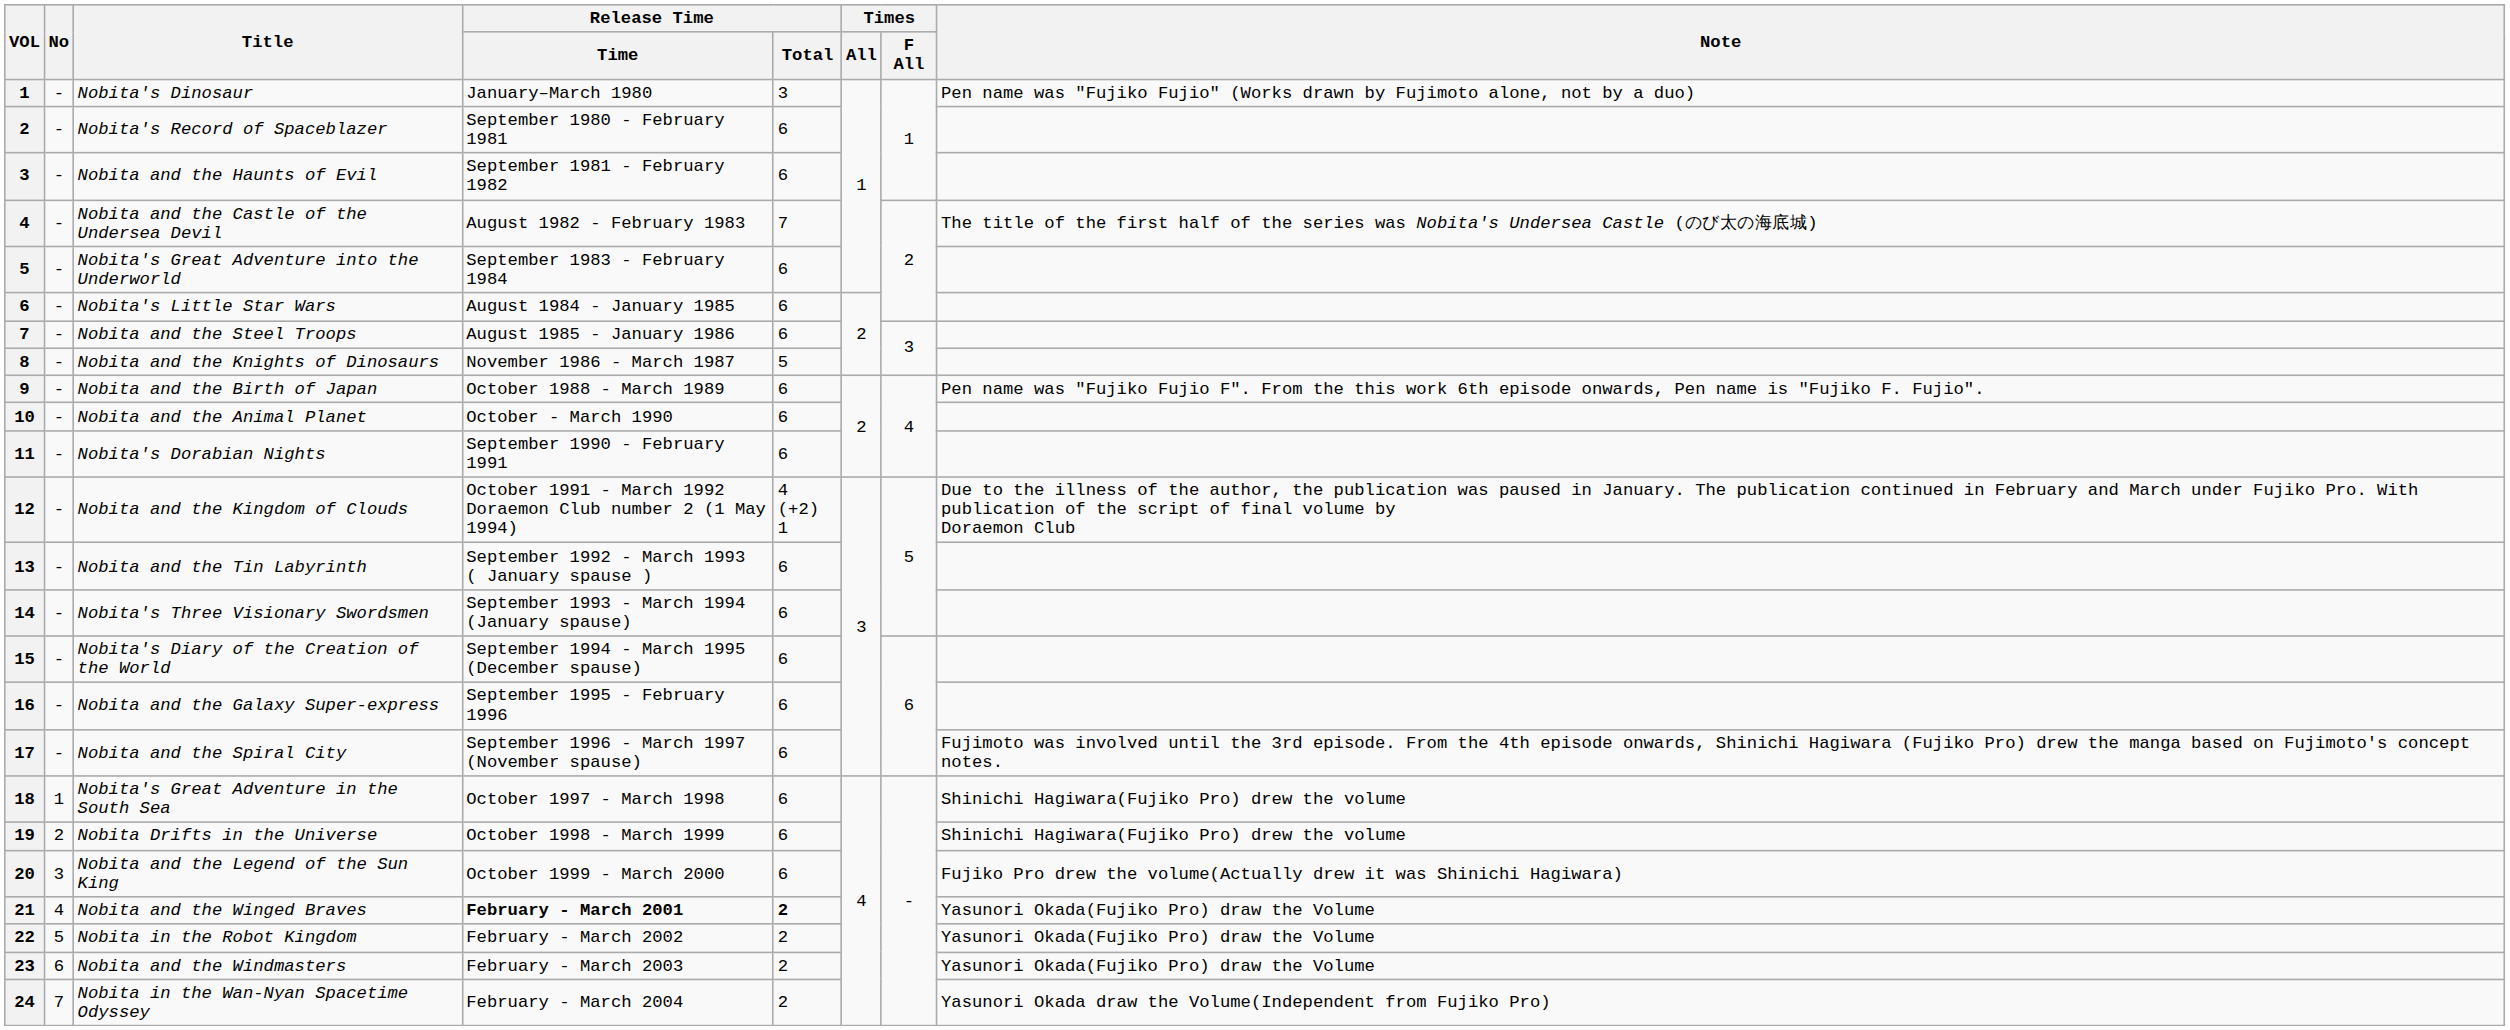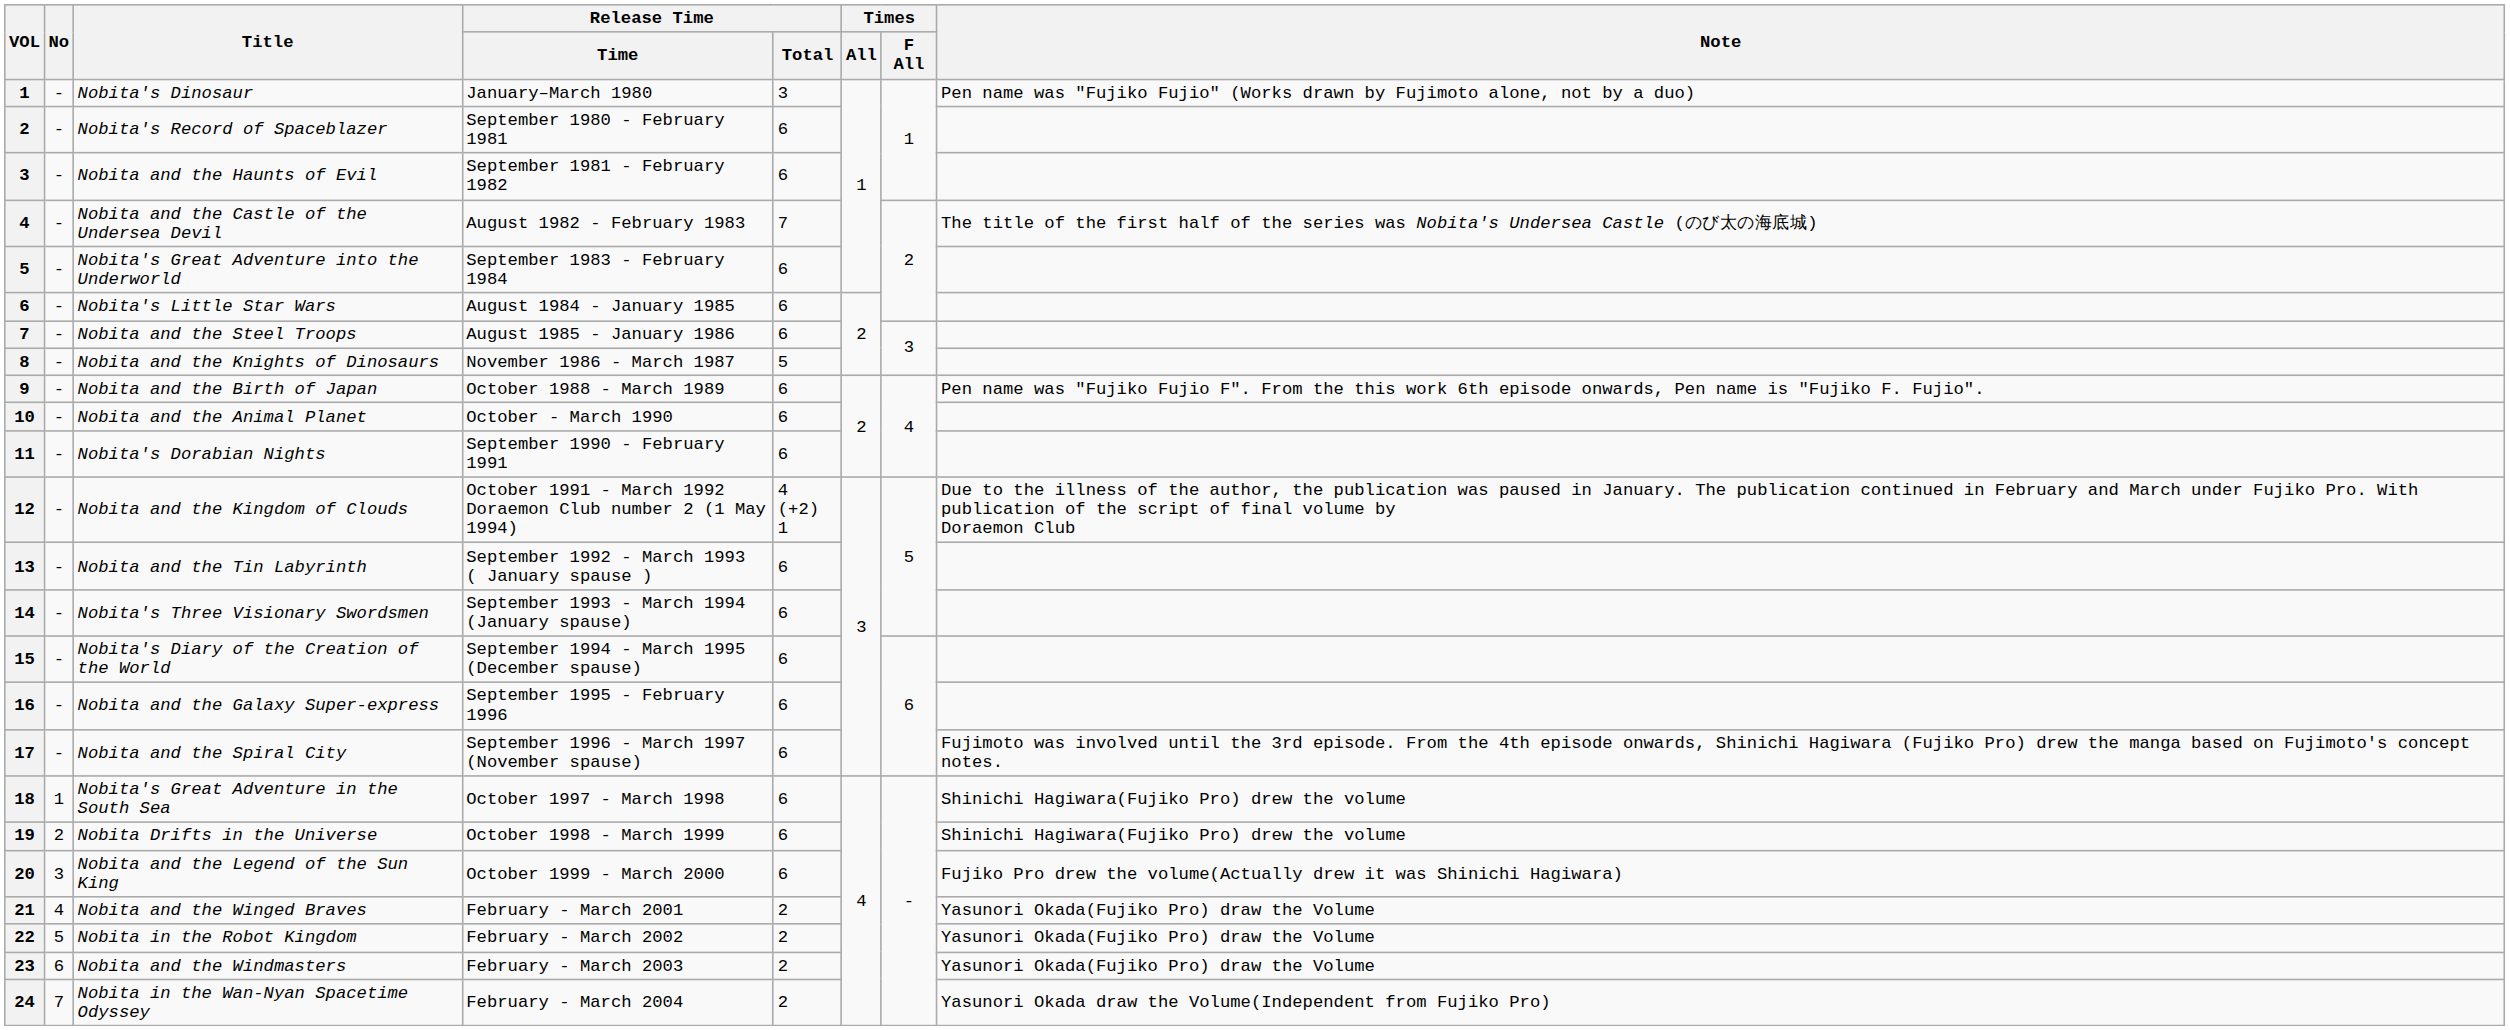(575, 910) bold -> (575, 910) normal
(783, 910) bold -> (783, 910) normal
